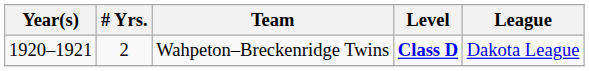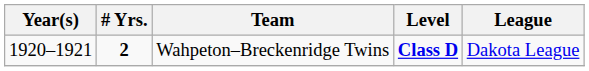(124, 50) normal -> (124, 50) bold
